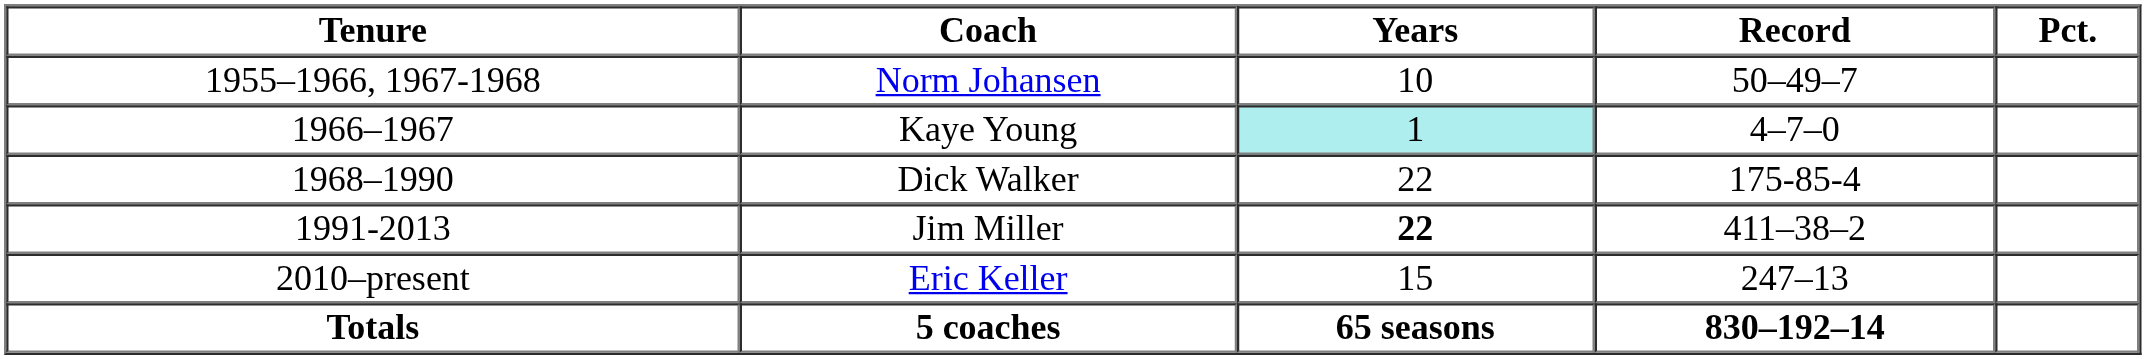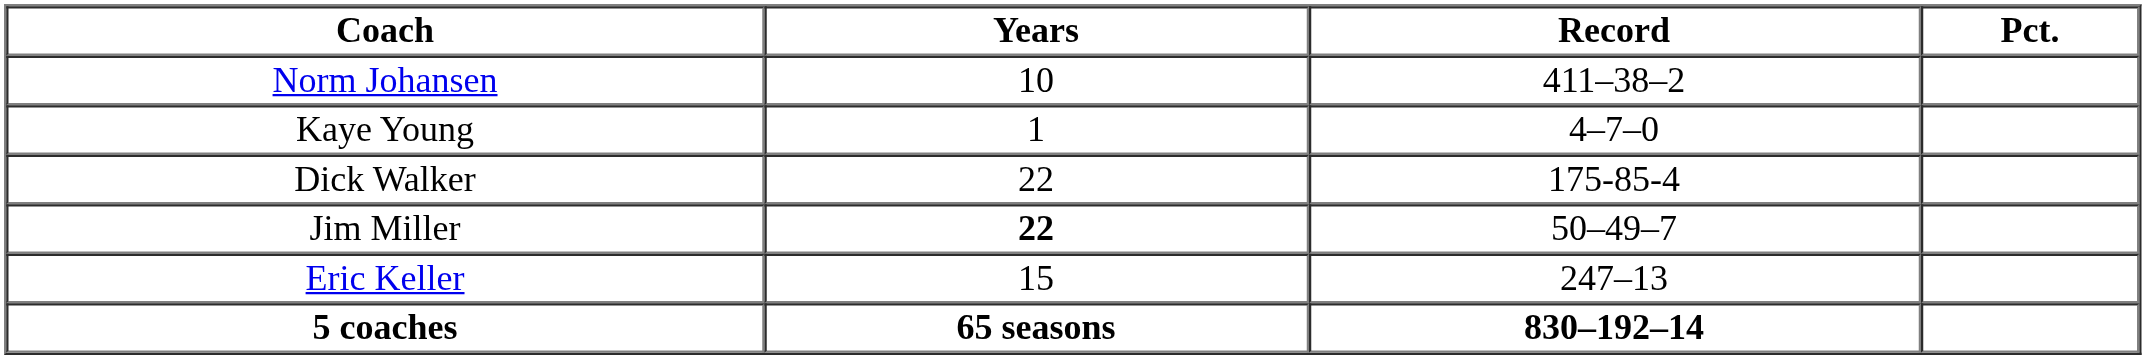- column: (373, 30)
(1795, 79) 50–49–7 -> (1614, 79) 411–38–2
(1415, 129) paleturquoise background -> (1036, 129) no background
(1795, 228) 411–38–2 -> (1614, 228) 50–49–7
